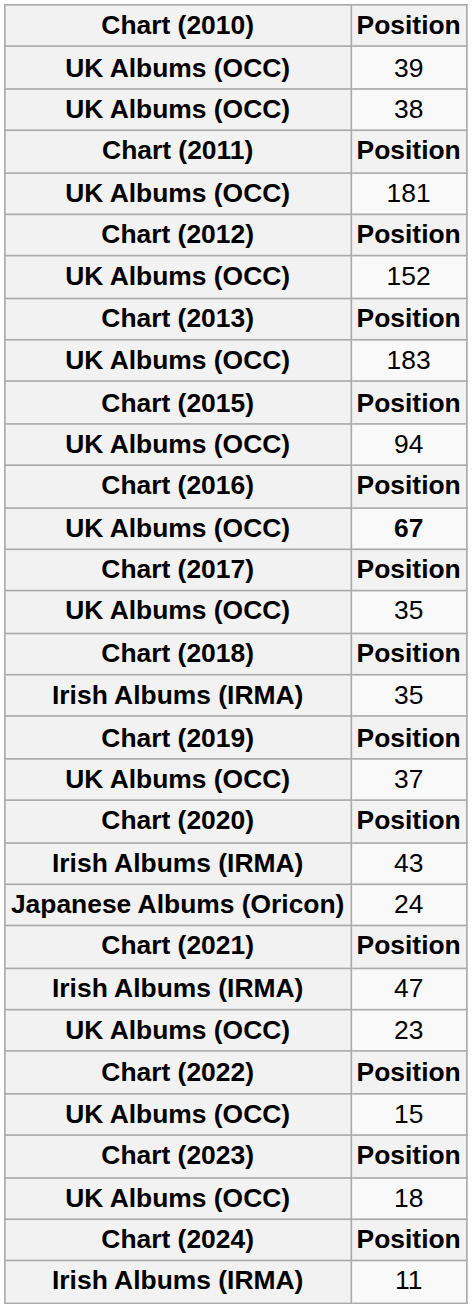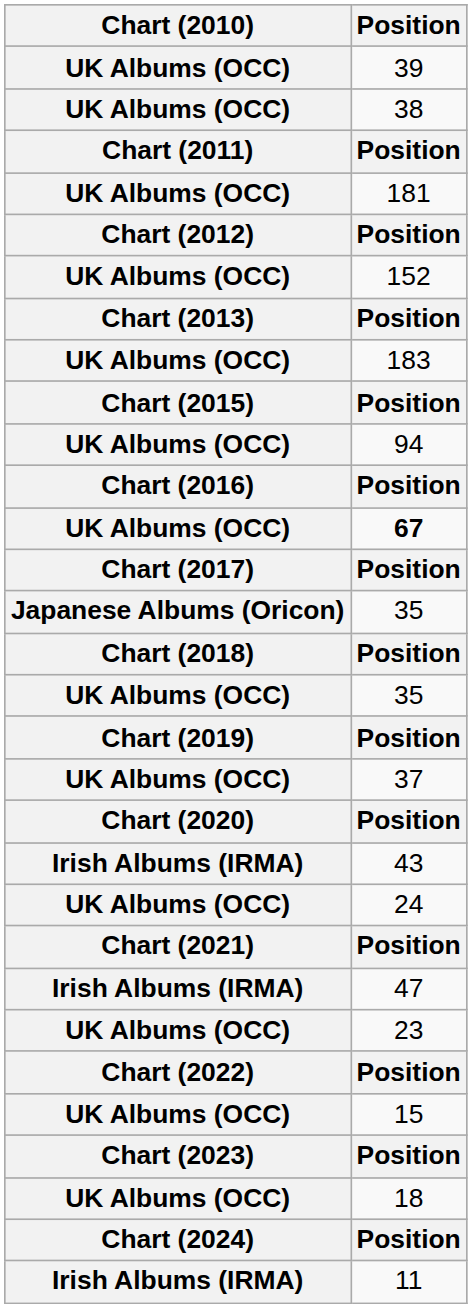(178, 611) UK Albums (OCC) -> (178, 611) Japanese Albums (Oricon)
(178, 695) Irish Albums (IRMA) -> (178, 695) UK Albums (OCC)
(178, 904) Japanese Albums (Oricon) -> (178, 904) UK Albums (OCC)
